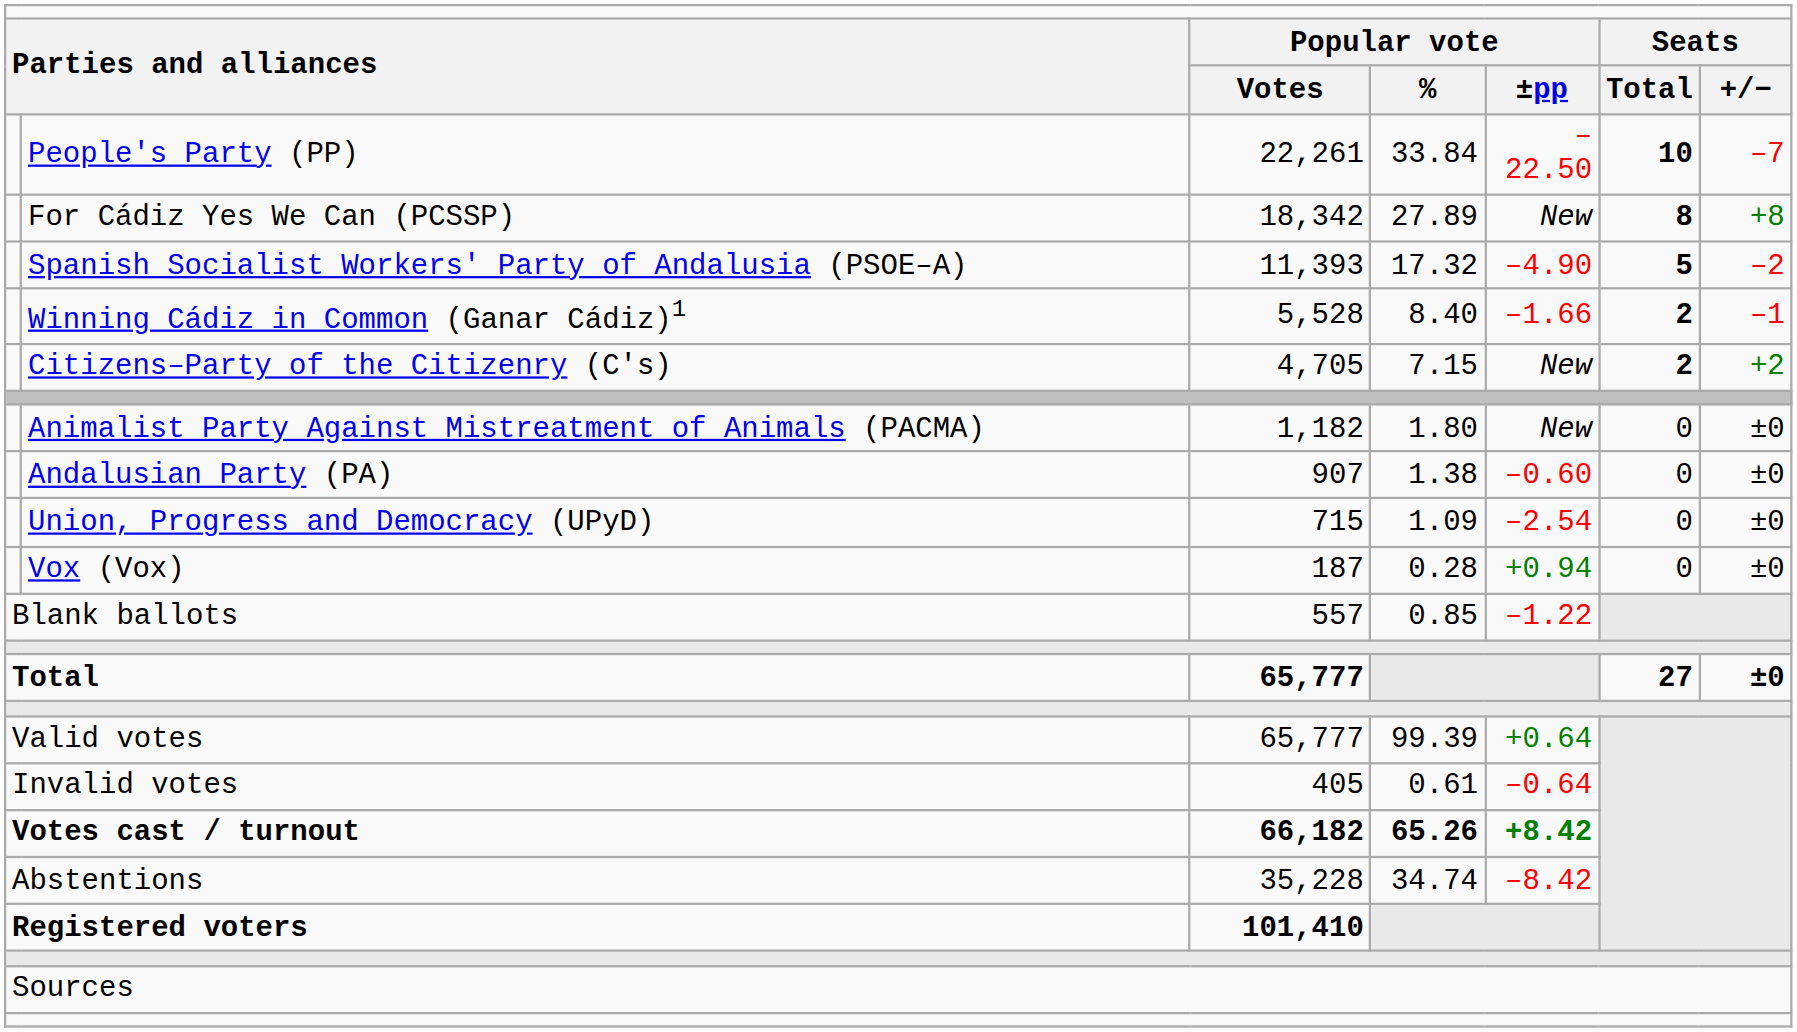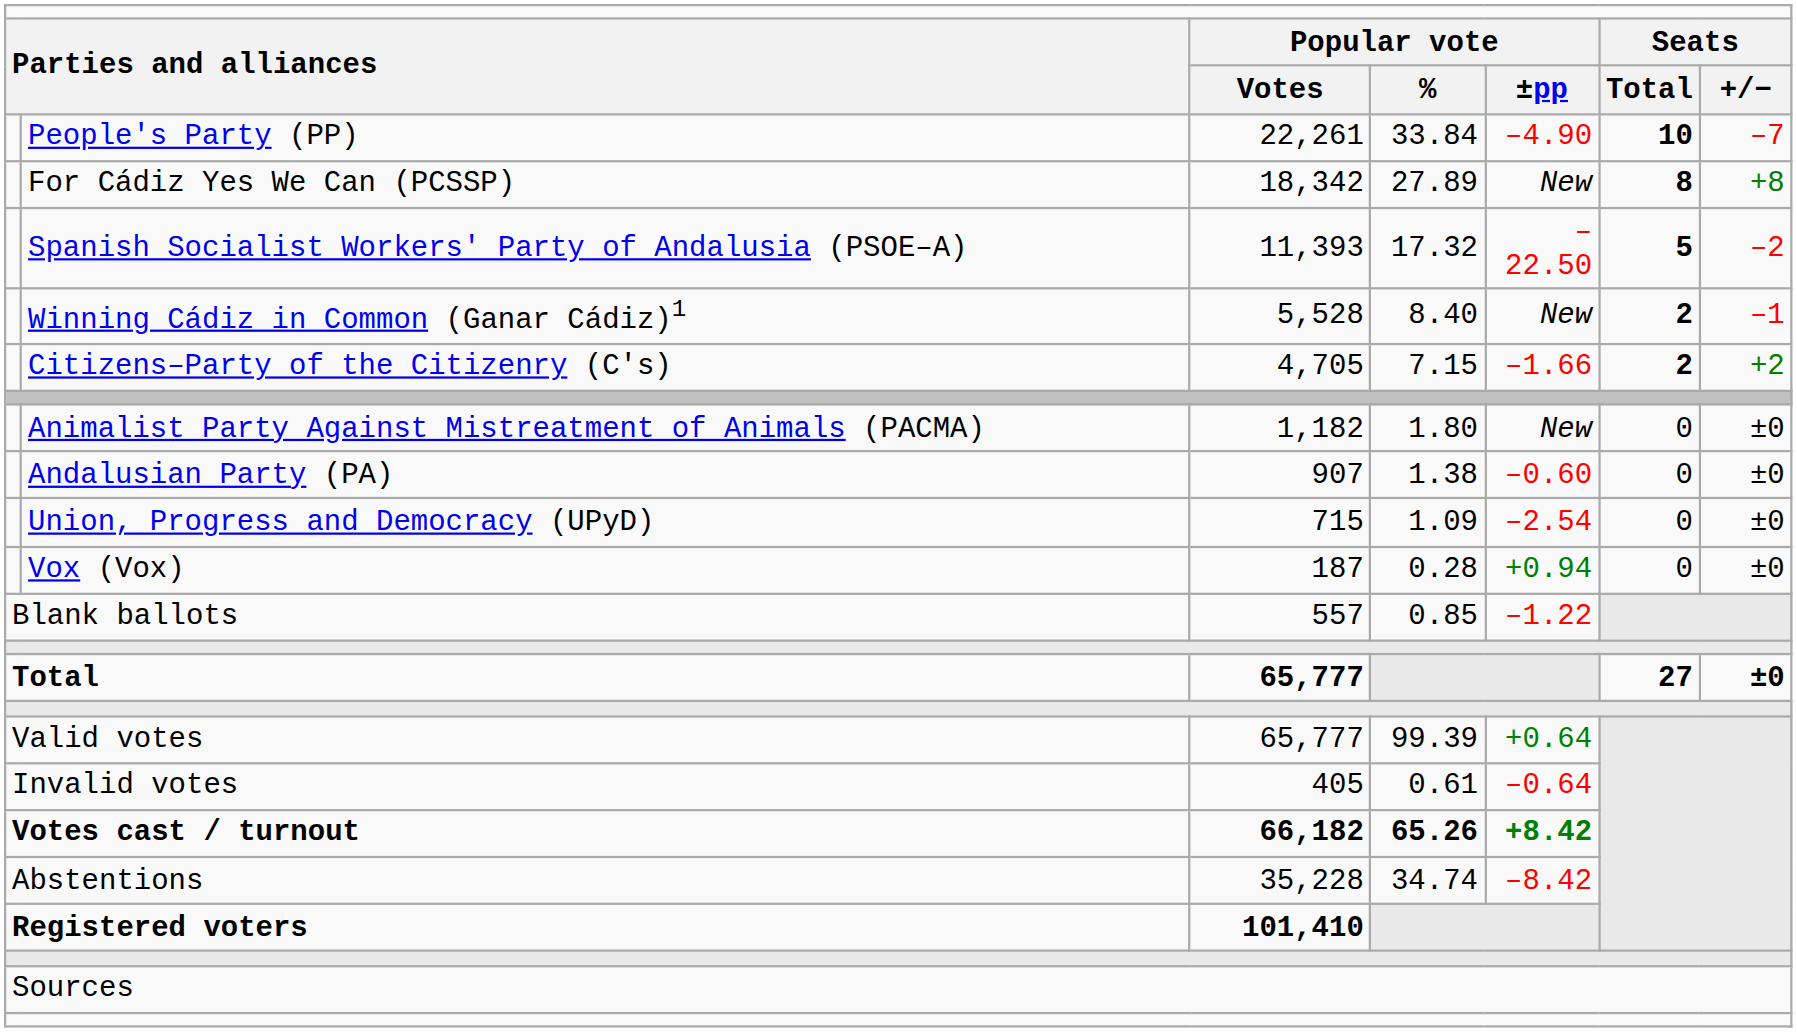(1549, 154) –22.50 -> (1549, 137) –4.90
(1549, 265) –4.90 -> (1549, 248) –22.50
(1549, 316) –1.66 -> (1566, 316) New
(1566, 367) New -> (1549, 367) –1.66
